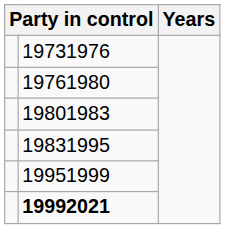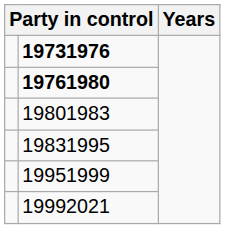(66, 51) normal -> (66, 51) bold
(66, 82) normal -> (66, 82) bold
(66, 207) bold -> (66, 207) normal
